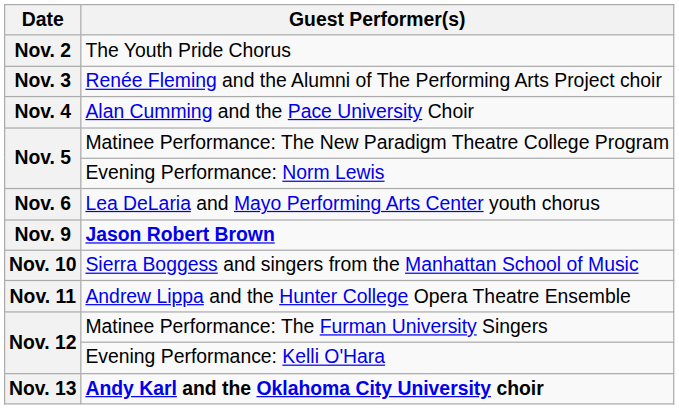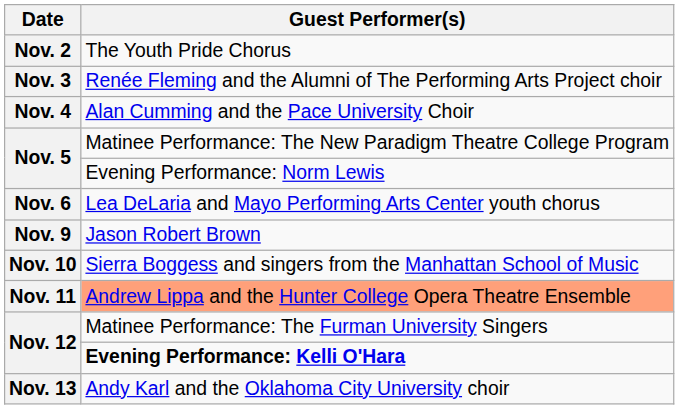(180, 234) bold -> (173, 234) normal
(358, 296) no background -> (358, 296) lightsalmon background
(235, 357) normal -> (245, 357) bold
(315, 388) bold -> (297, 388) normal
